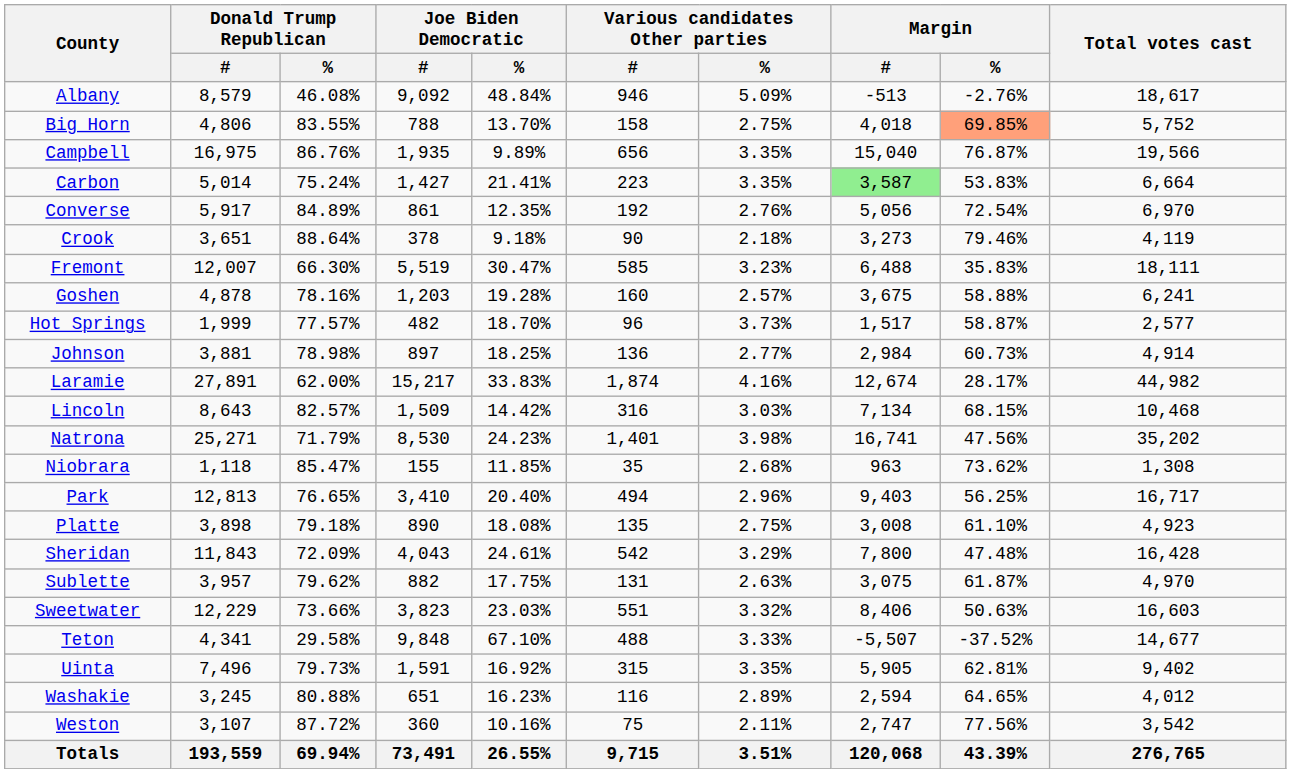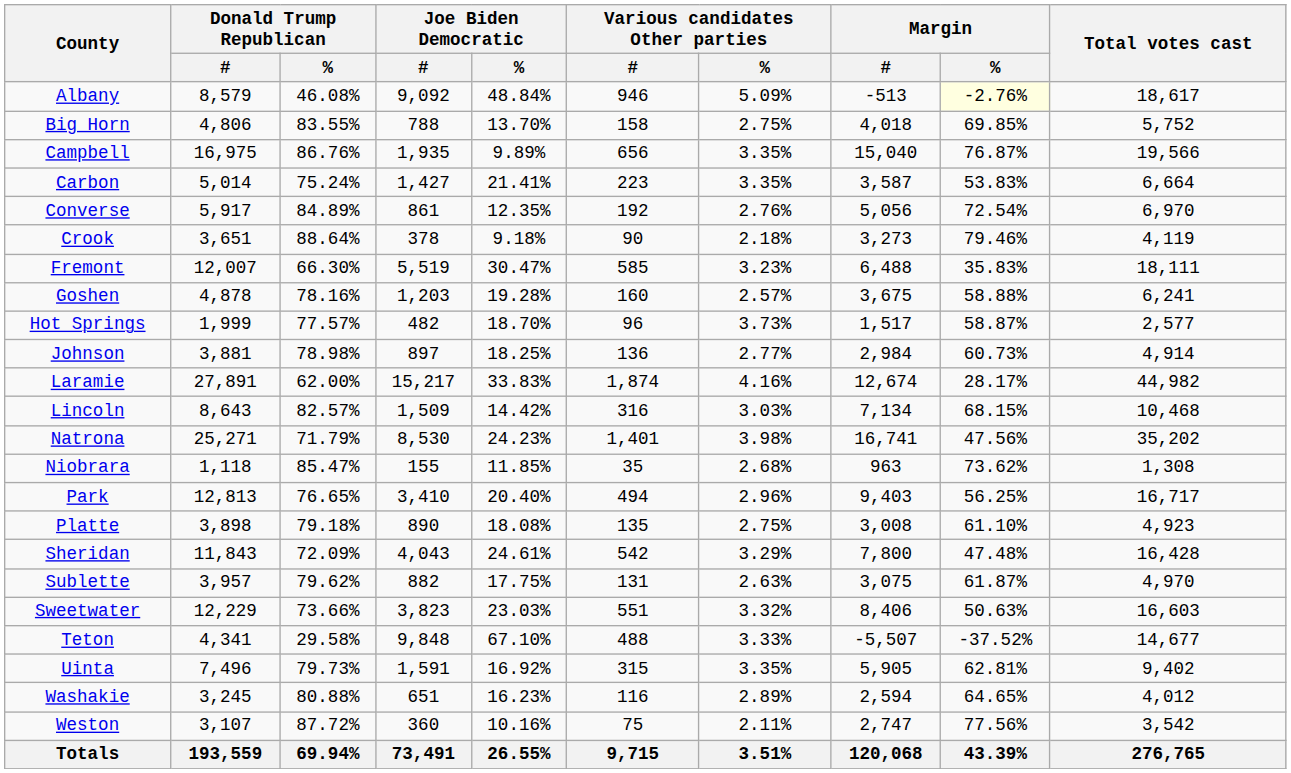(995, 96) no background -> (995, 96) lightyellow background
(995, 125) lightsalmon background -> (995, 125) no background
(886, 182) lightgreen background -> (886, 182) no background
